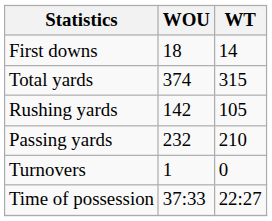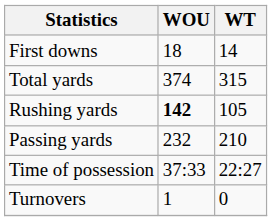(177, 110) normal -> (177, 110) bold
rows swapped: (47, 170) <-> (82, 200)
